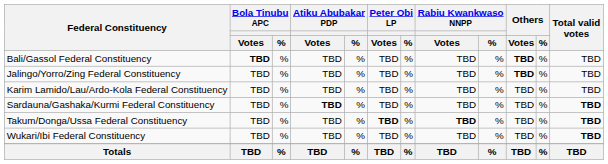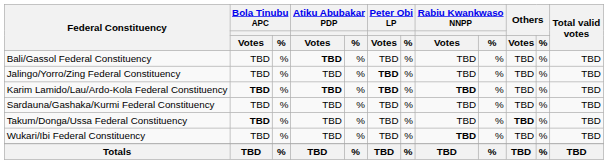(260, 59) bold -> (260, 59) normal
(332, 59) normal -> (332, 59) bold
(524, 59) bold -> (524, 59) normal
(389, 74) normal -> (388, 74) bold
(524, 74) bold -> (524, 74) normal
(260, 90) normal -> (260, 90) bold
(332, 90) normal -> (332, 90) bold
(389, 90) normal -> (388, 90) bold
(466, 90) normal -> (466, 90) bold
(332, 105) bold -> (332, 105) normal
(591, 105) bold -> (591, 105) normal
(260, 121) normal -> (260, 121) bold
(388, 121) bold -> (389, 121) normal
(466, 121) bold -> (466, 121) normal
(524, 121) normal -> (524, 121) bold
(591, 121) bold -> (591, 121) normal
(466, 136) normal -> (466, 136) bold
(591, 136) bold -> (591, 136) normal
